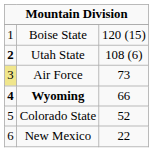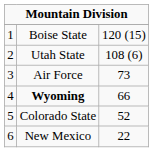(11, 55) bold -> (11, 55) normal
(11, 75) khaki background -> (11, 75) no background
(11, 95) bold -> (11, 95) normal
